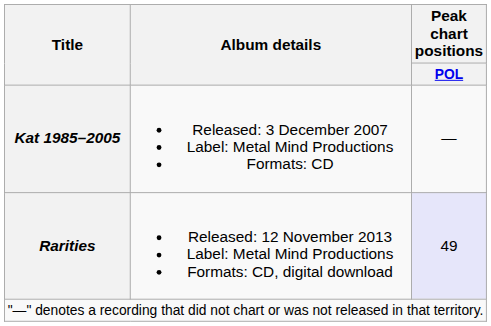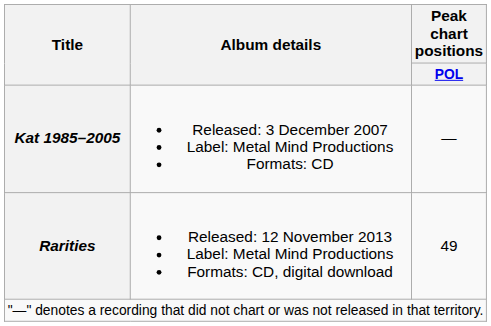(449, 245) lavender background -> (449, 245) no background
